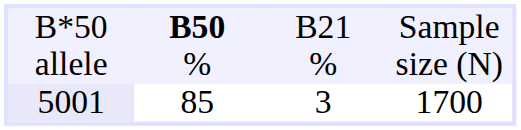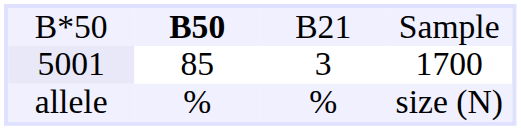rows swapped: (71, 64) <-> (71, 102)
